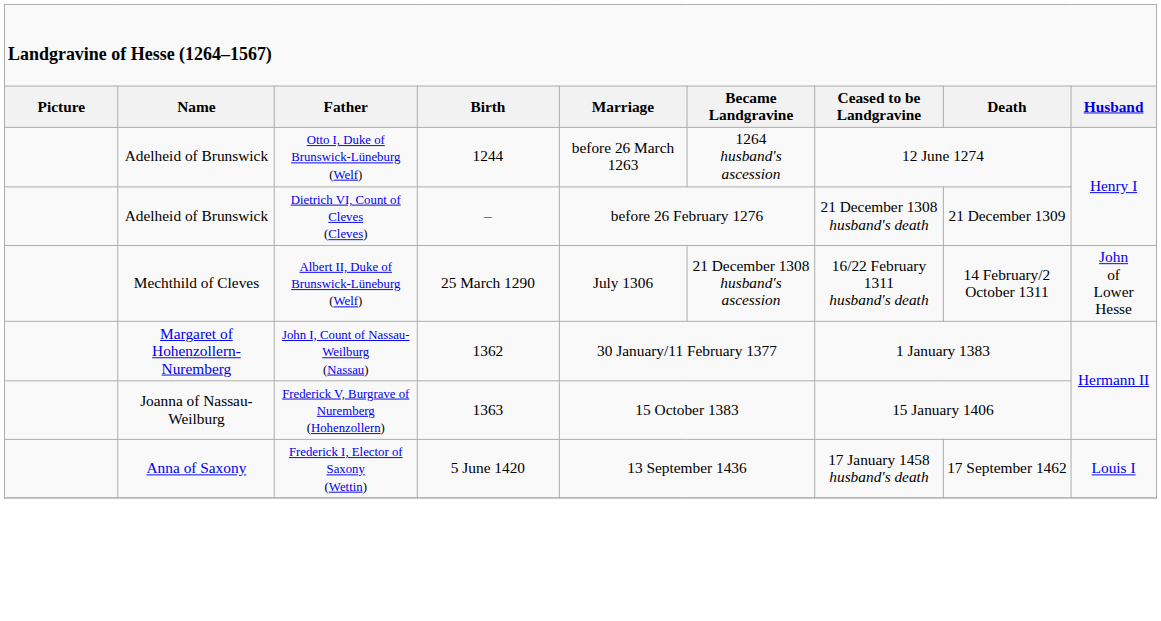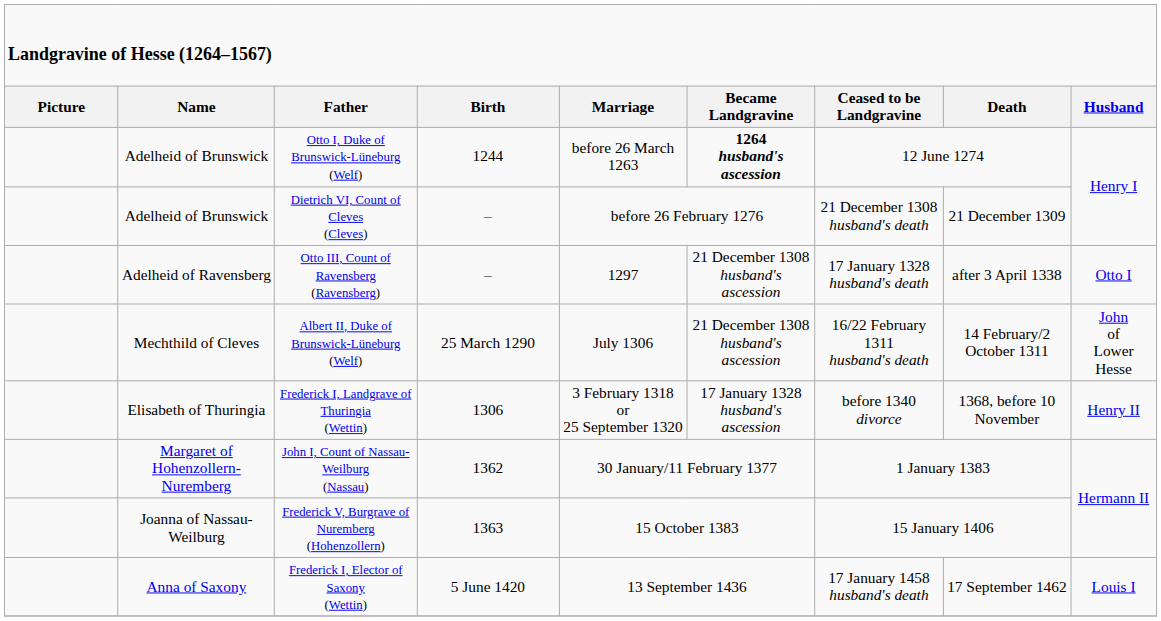(751, 157) normal -> (751, 157) bold
+ row: (346, 275)
+ row: (346, 410)
